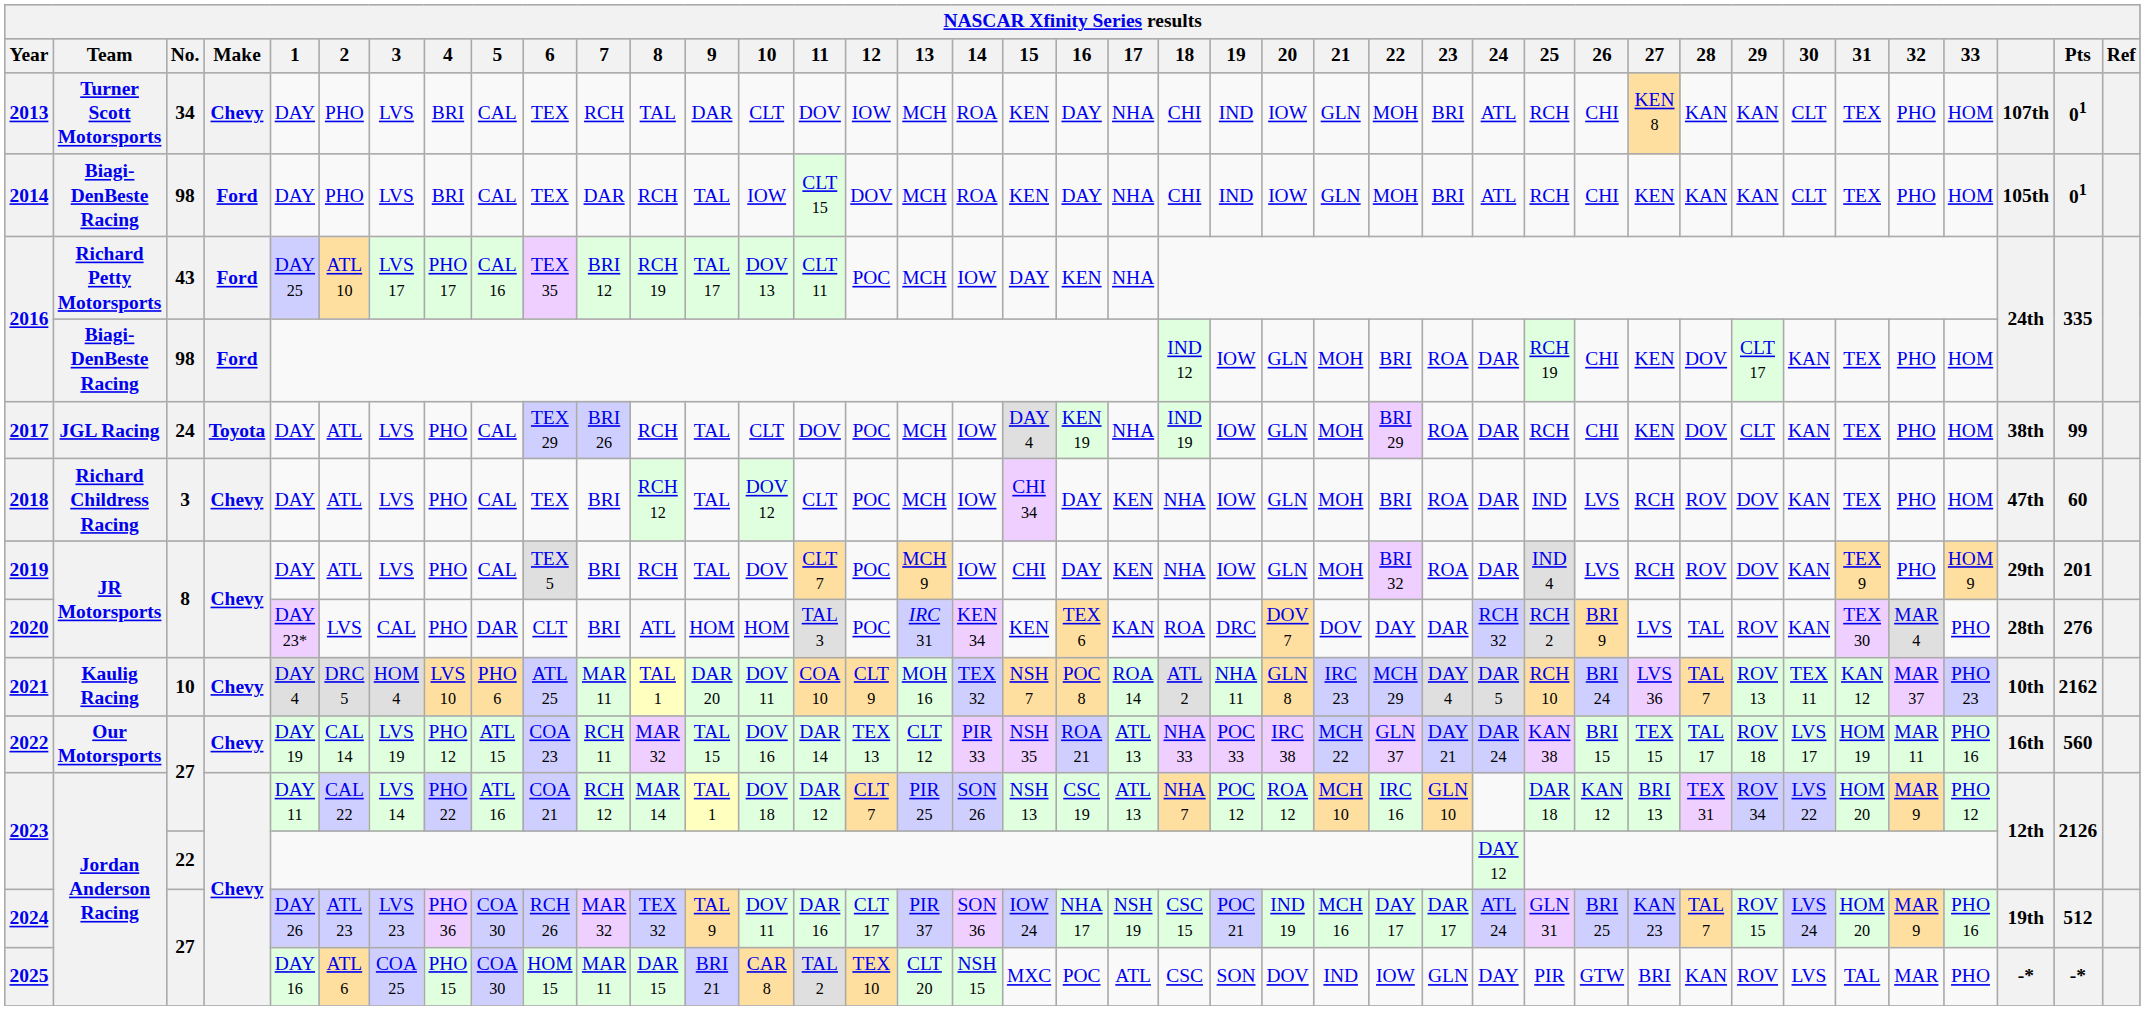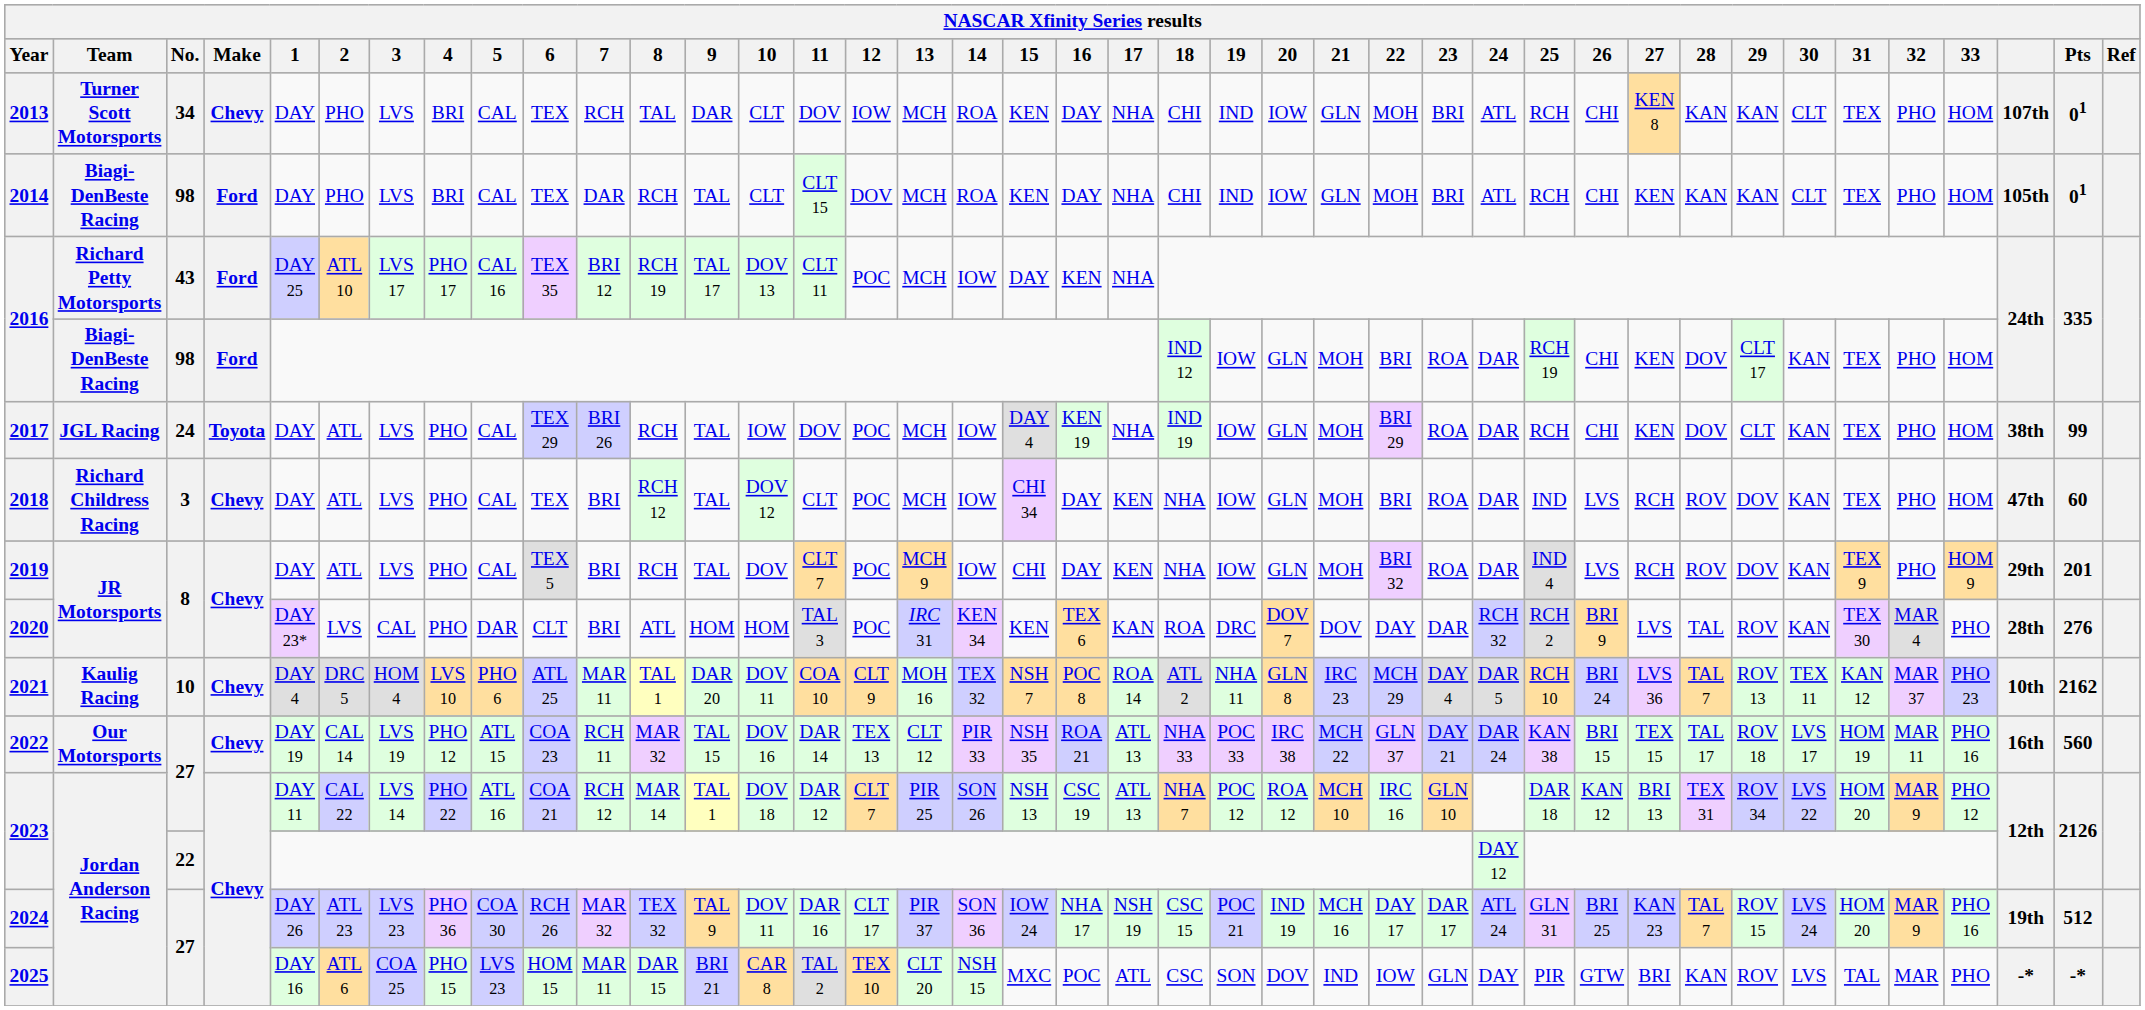(767, 195) IOW -> (767, 195) CLT
(767, 429) CLT -> (767, 429) IOW
(497, 975) COA 30 -> (497, 975) LVS 23
